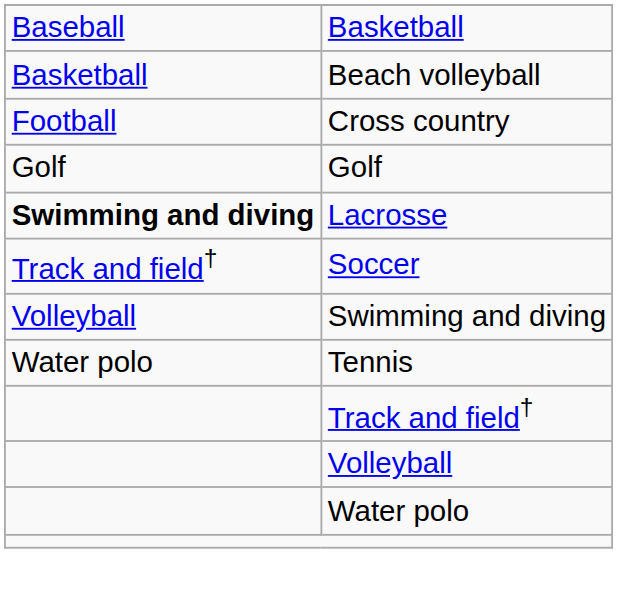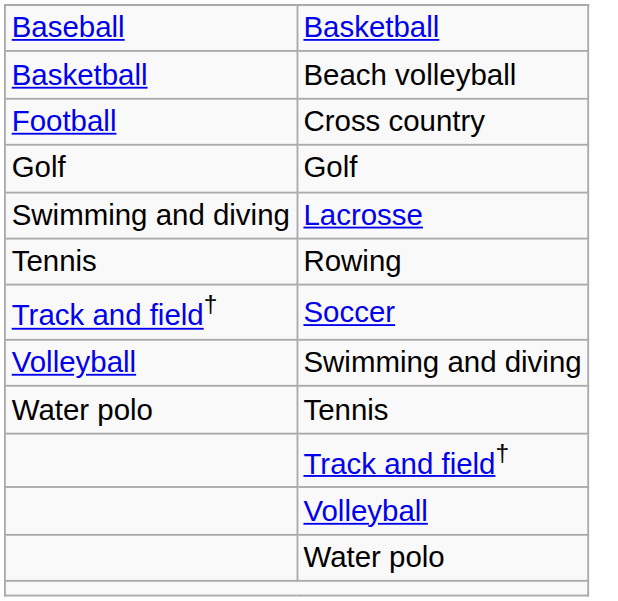(163, 214) bold -> (151, 214) normal
+ row: (353, 261)
